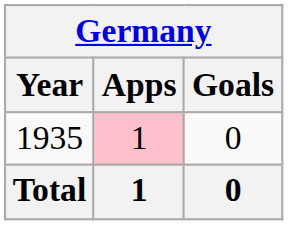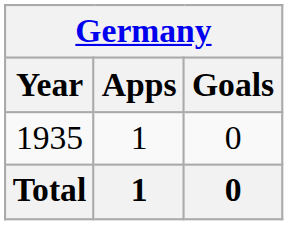(139, 137) pink background -> (139, 137) no background
